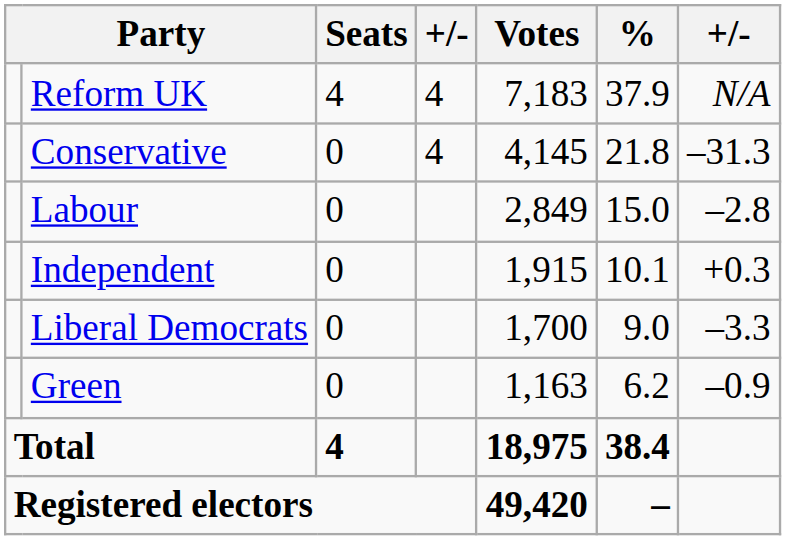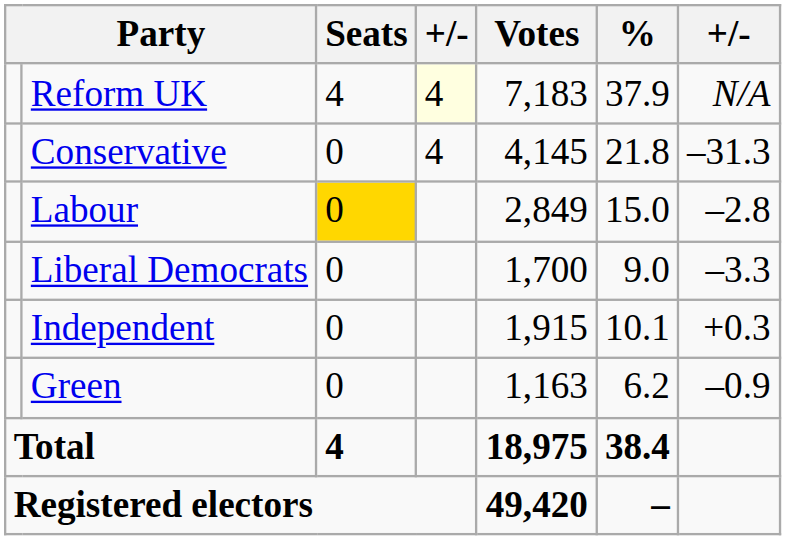(434, 92) no background -> (434, 92) lightyellow background
(334, 210) no background -> (334, 210) gold background
rows swapped: (123, 269) <-> (169, 328)
